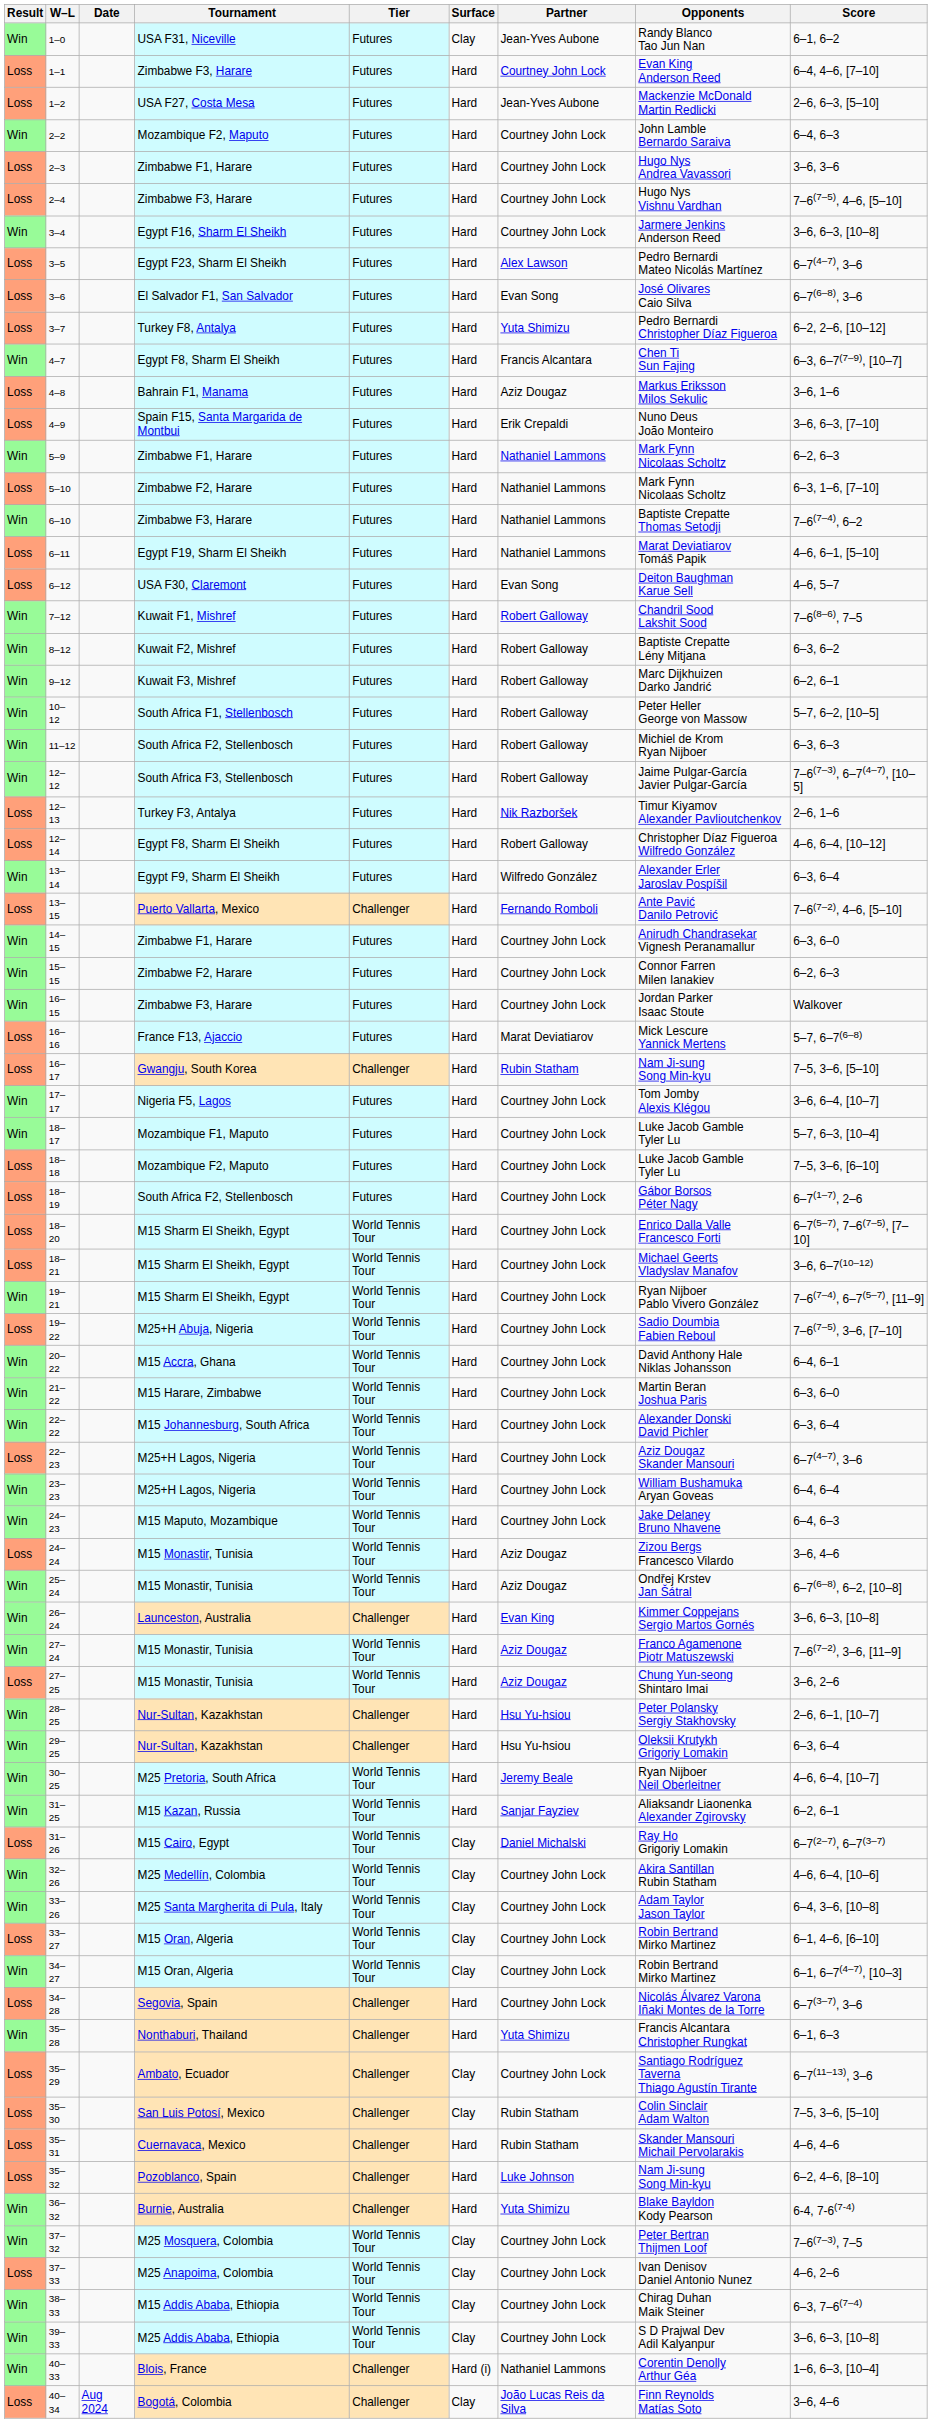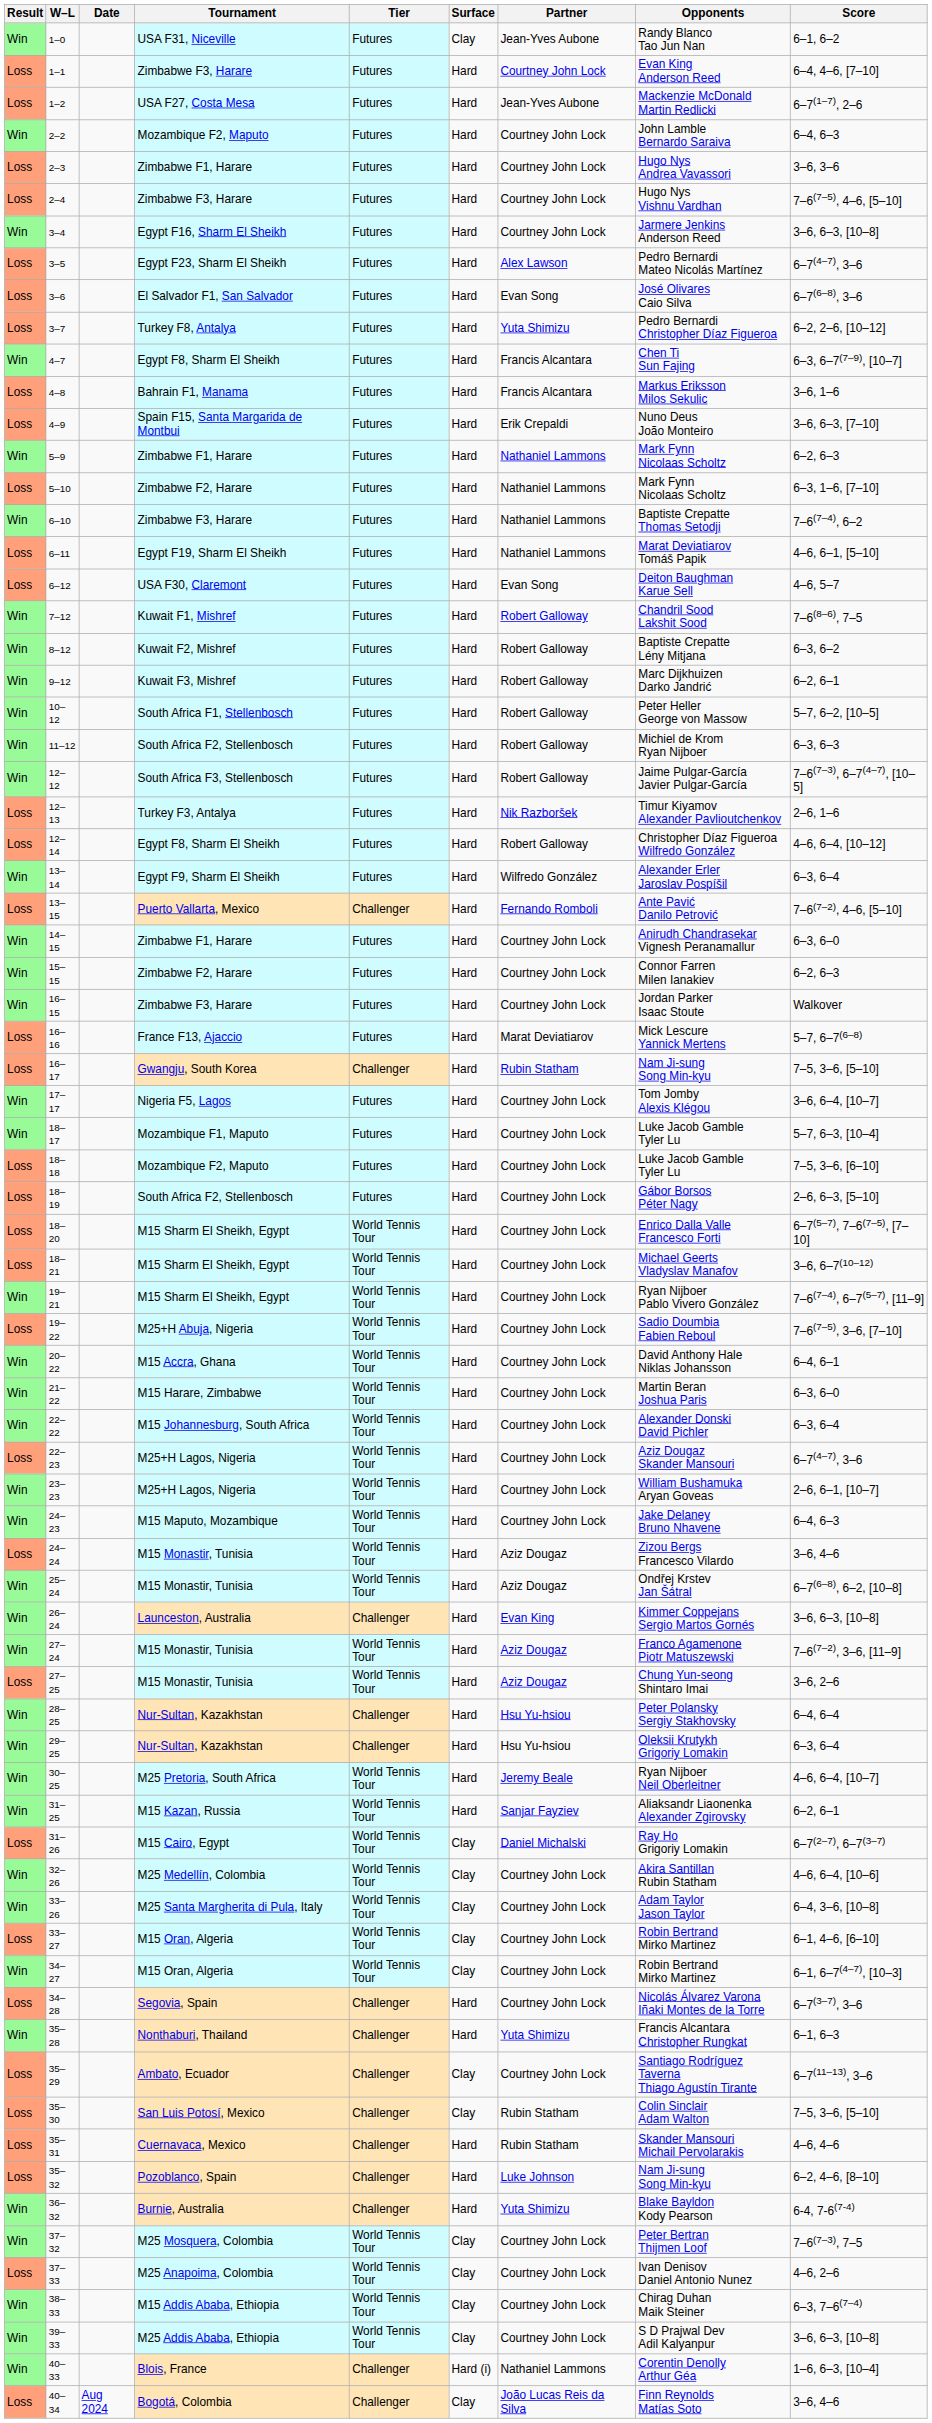(836, 103) 2–6, 6–3, [5–10] -> (828, 103) 6–7(1–7), 2–6
(534, 392) Aziz Dougaz -> (546, 392) Francis Alcantara
(828, 1198) 6–7(1–7), 2–6 -> (836, 1198) 2–6, 6–3, [5–10]
(816, 1490) 6–4, 6–4 -> (836, 1490) 2–6, 6–1, [10–7]
(836, 1714) 2–6, 6–1, [10–7] -> (816, 1714) 6–4, 6–4
